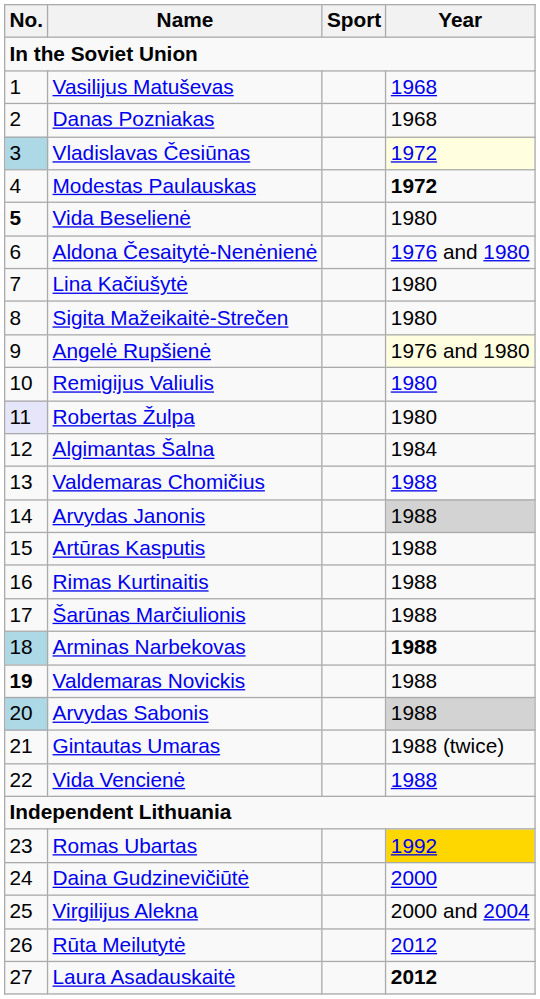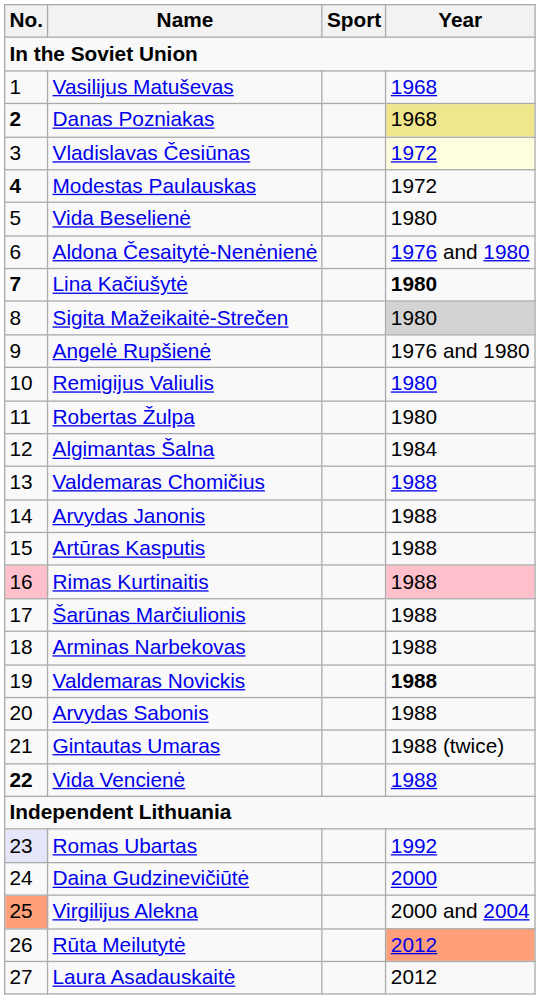(15, 119) normal -> (15, 119) bold
(414, 119) no background -> (414, 119) khaki background
(15, 152) lightblue background -> (15, 152) no background
(15, 185) normal -> (15, 185) bold
(414, 185) bold -> (414, 185) normal
(15, 218) bold -> (15, 218) normal
(15, 284) normal -> (15, 284) bold
(414, 284) normal -> (414, 284) bold
(414, 317) no background -> (414, 317) lightgrey background
(460, 350) lightyellow background -> (460, 350) no background
(20, 416) lavender background -> (20, 416) no background
(414, 515) lightgrey background -> (414, 515) no background
(21, 581) no background -> (21, 581) pink background
(414, 581) no background -> (414, 581) pink background
(21, 647) lightblue background -> (21, 647) no background
(414, 647) bold -> (414, 647) normal
(21, 680) bold -> (21, 680) normal
(414, 680) normal -> (414, 680) bold
(21, 713) lightblue background -> (21, 713) no background
(414, 713) lightgrey background -> (414, 713) no background
(21, 779) normal -> (21, 779) bold
(21, 845) no background -> (21, 845) lavender background
(414, 845) gold background -> (414, 845) no background
(21, 911) no background -> (21, 911) lightsalmon background
(414, 944) no background -> (414, 944) lightsalmon background
(414, 977) bold -> (414, 977) normal
